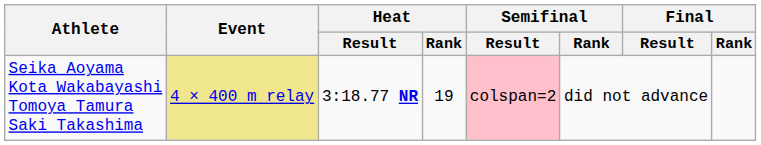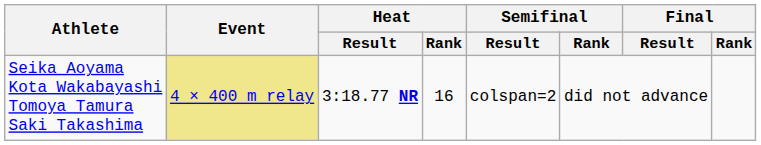(444, 97) 19 -> (444, 97) 16
(513, 97) pink background -> (513, 97) no background
